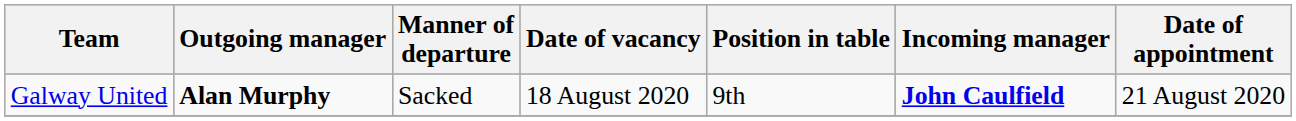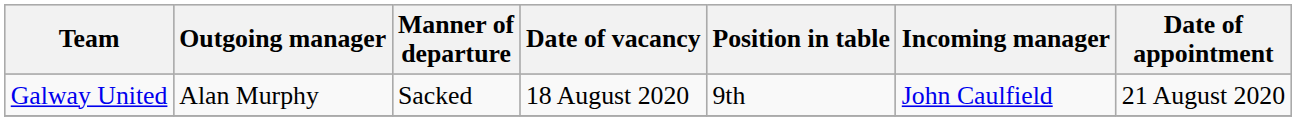(255, 94) bold -> (249, 94) normal
(983, 94) bold -> (977, 94) normal
